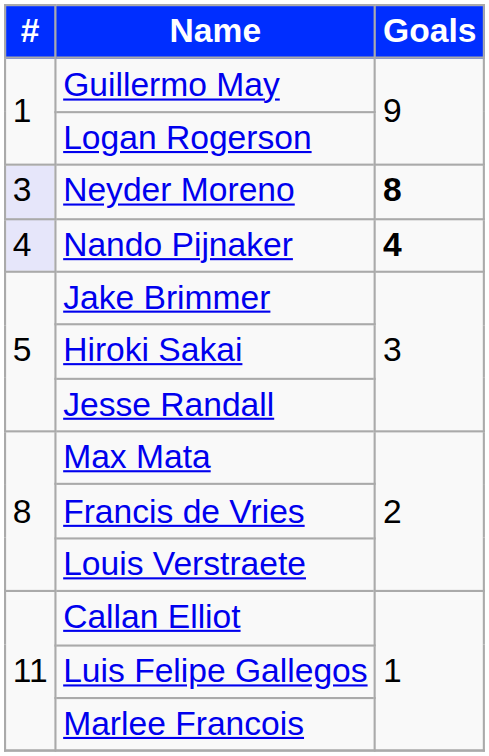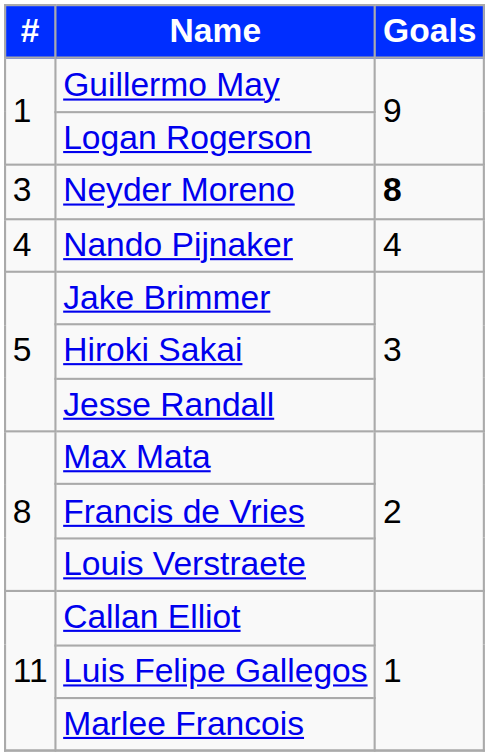(22, 191) lavender background -> (22, 191) no background
(22, 244) lavender background -> (22, 244) no background
(392, 244) bold -> (392, 244) normal
